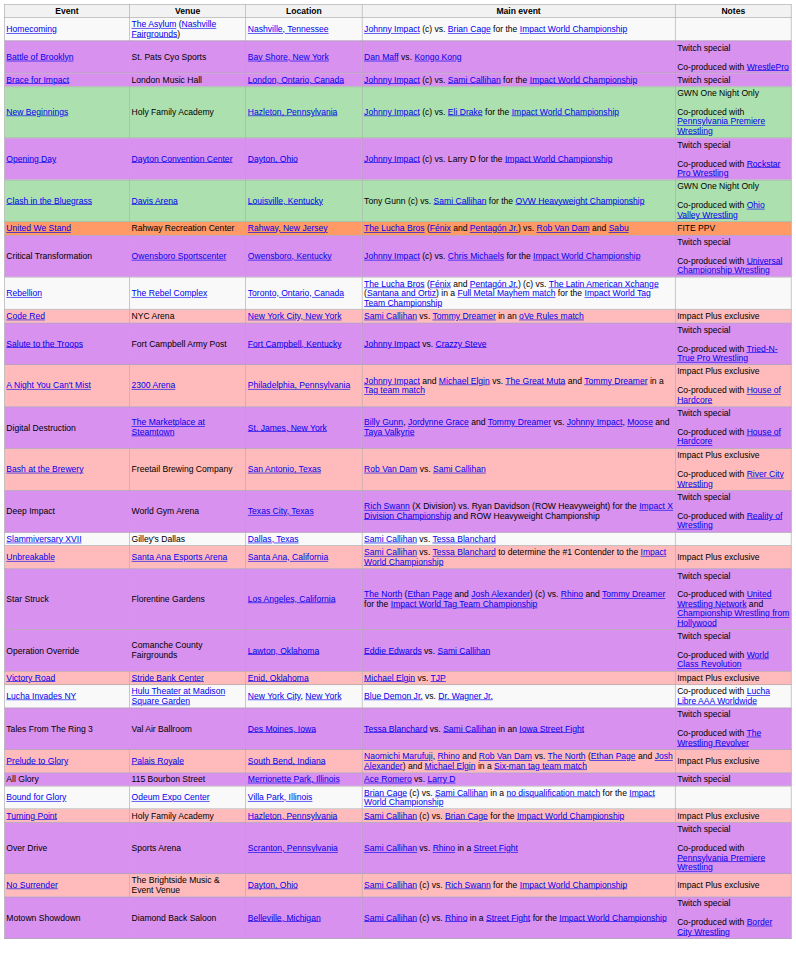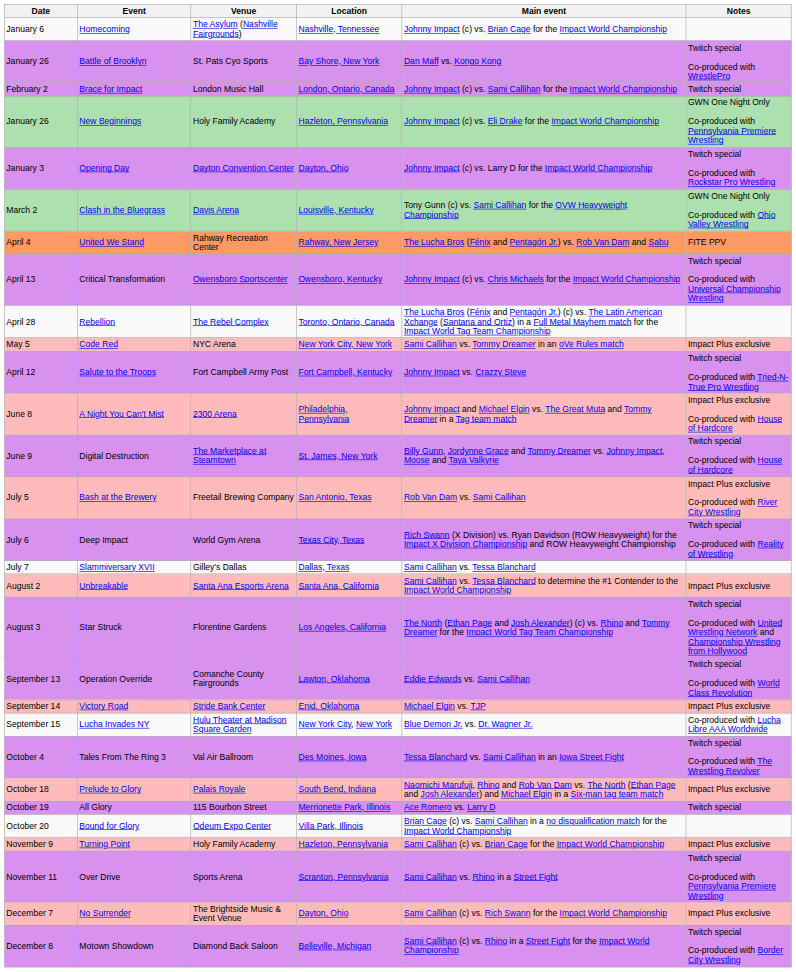+ column: (41, 11)
